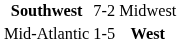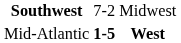(104, 33) normal -> (104, 33) bold
